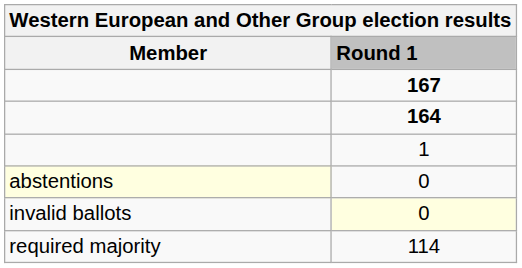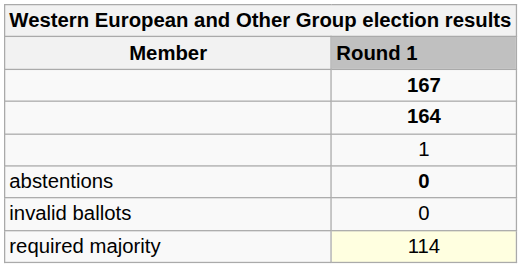(61, 181) lightyellow background -> (61, 181) no background
(424, 181) normal -> (424, 181) bold
(424, 213) lightyellow background -> (424, 213) no background
(424, 246) no background -> (424, 246) lightyellow background
